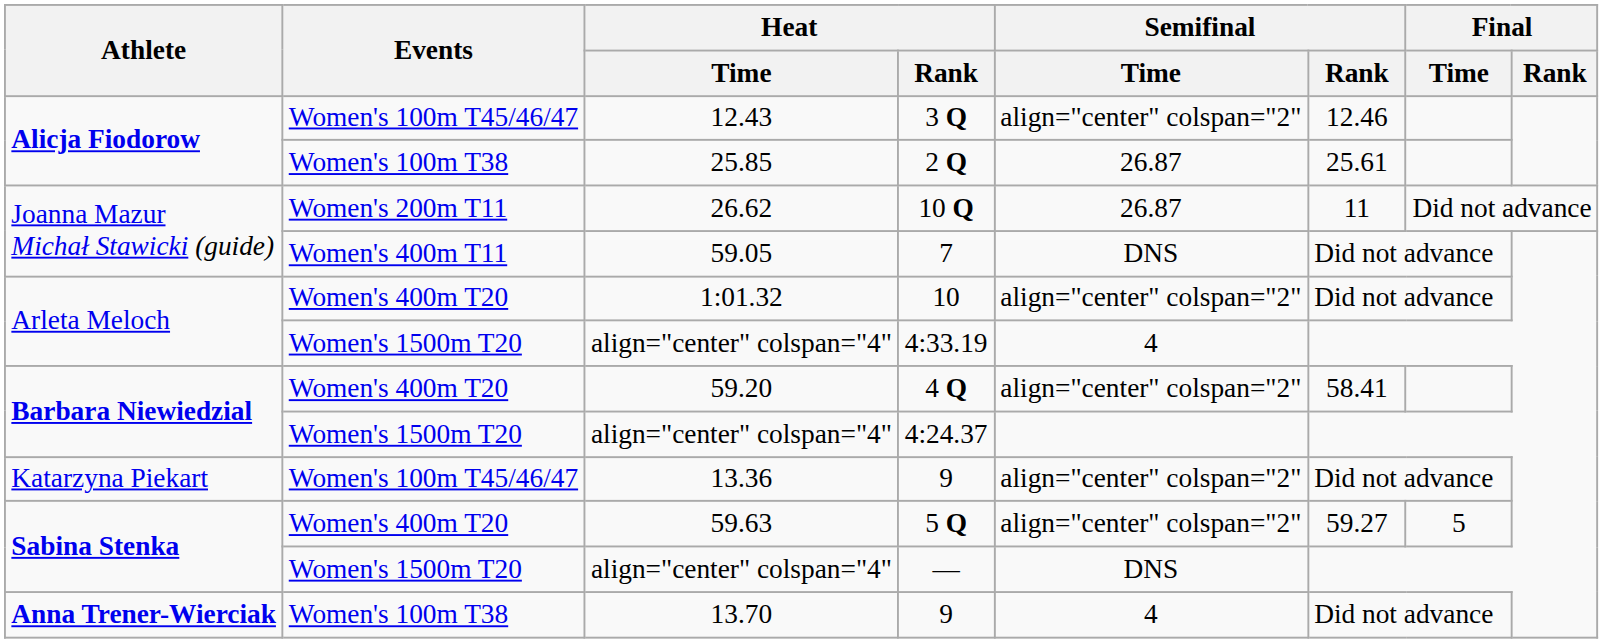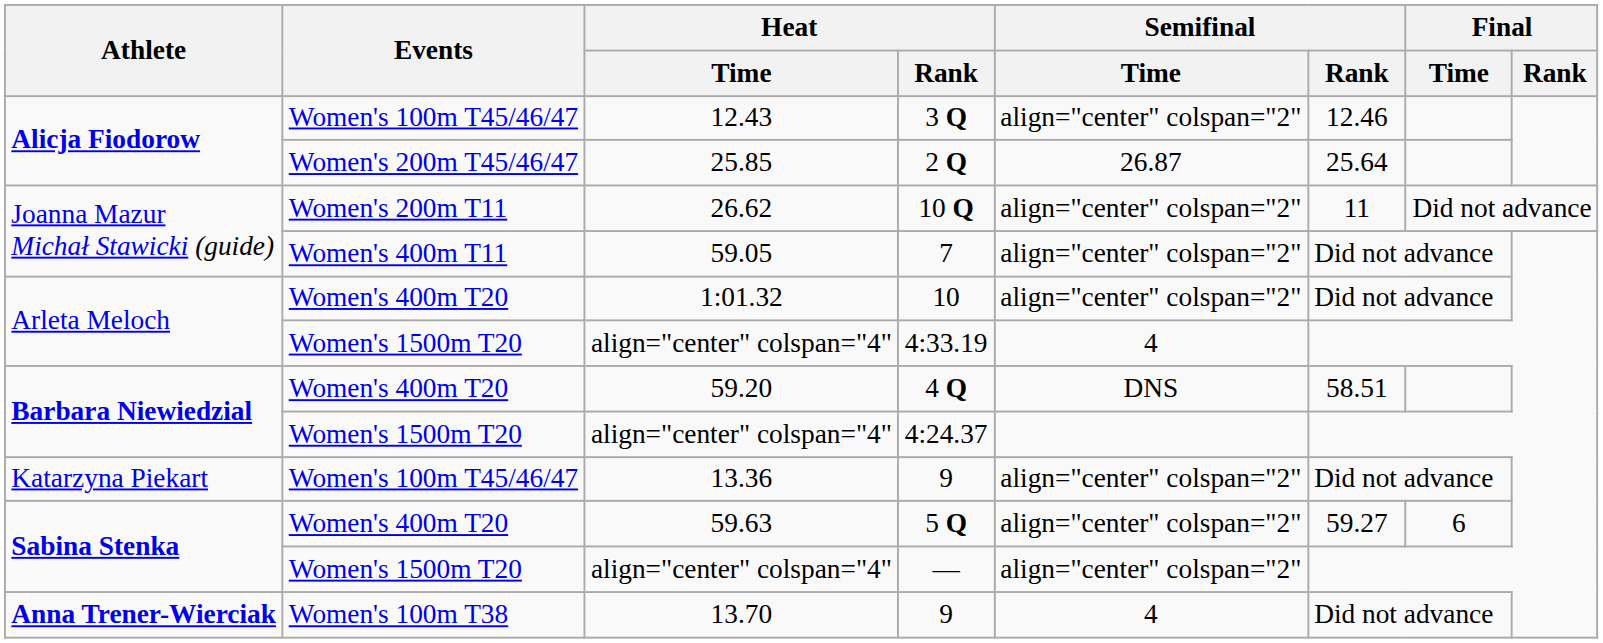(398, 162) Women's 100m T38 -> (433, 162) Women's 200m T45/46/47
(1357, 162) 25.61 -> (1357, 162) 25.64
(1151, 207) 26.87 -> (1151, 207) align="center" colspan="2"
(1151, 253) DNS -> (1151, 253) align="center" colspan="2"
(1151, 388) align="center" colspan="2" -> (1151, 388) DNS
(1357, 388) 58.41 -> (1357, 388) 58.51
(1459, 523) 5 -> (1459, 523) 6
(1151, 568) DNS -> (1151, 568) align="center" colspan="2"
